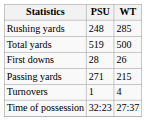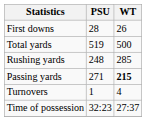rows swapped: (30, 60) <-> (36, 28)
(124, 76) normal -> (124, 76) bold
